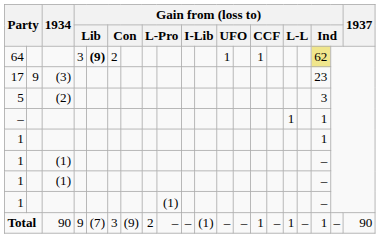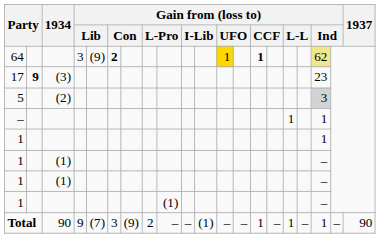(97, 56) bold -> (97, 56) normal
(114, 56) normal -> (114, 56) bold
(227, 56) no background -> (227, 56) gold background
(260, 56) normal -> (260, 56) bold
(35, 77) normal -> (35, 77) bold
(324, 98) no background -> (324, 98) lightgrey background
